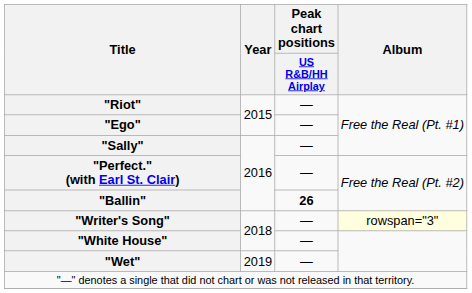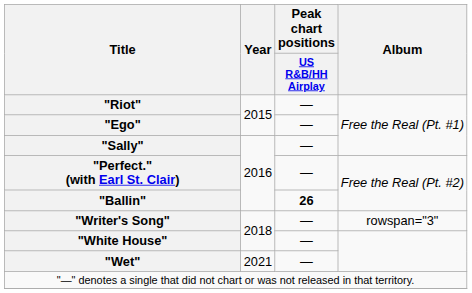(402, 220) lightyellow background -> (402, 220) no background
(258, 261) 2019 -> (258, 261) 2021
